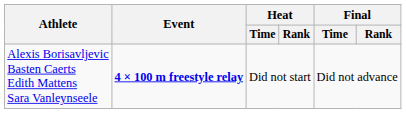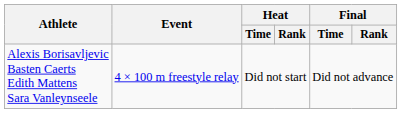(179, 76) bold -> (177, 76) normal
